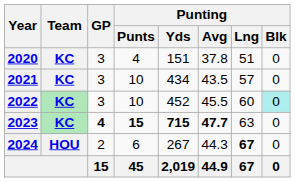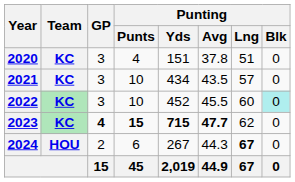(247, 123) 63 -> (247, 123) 62
